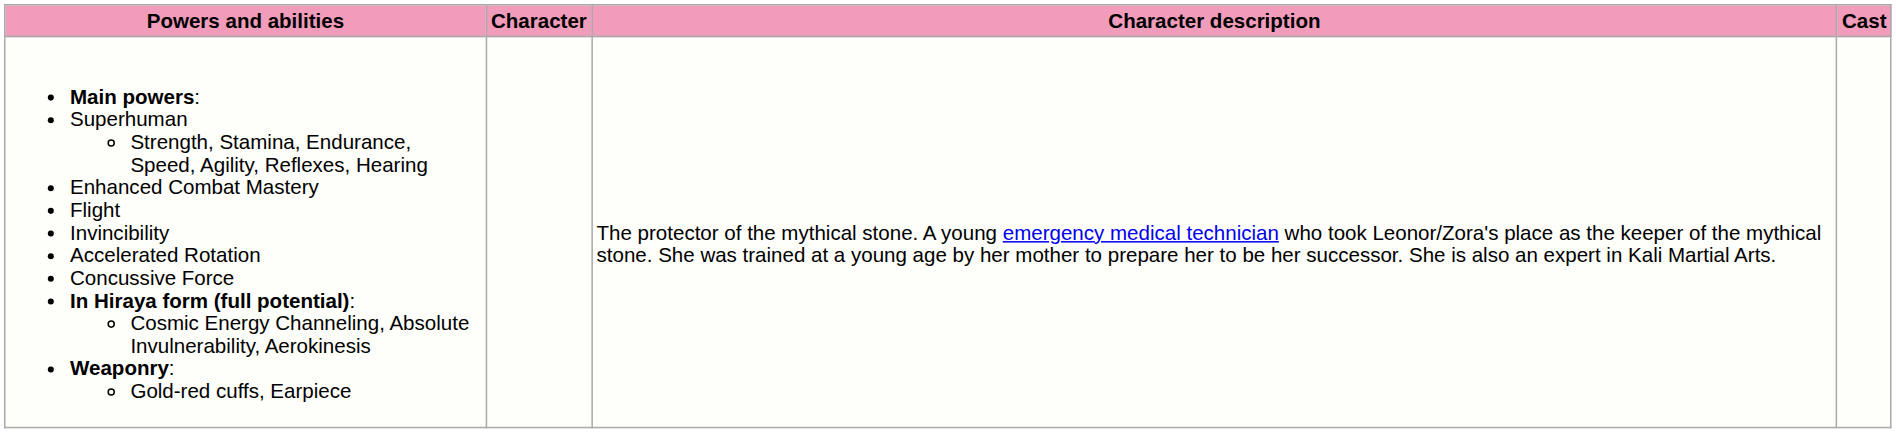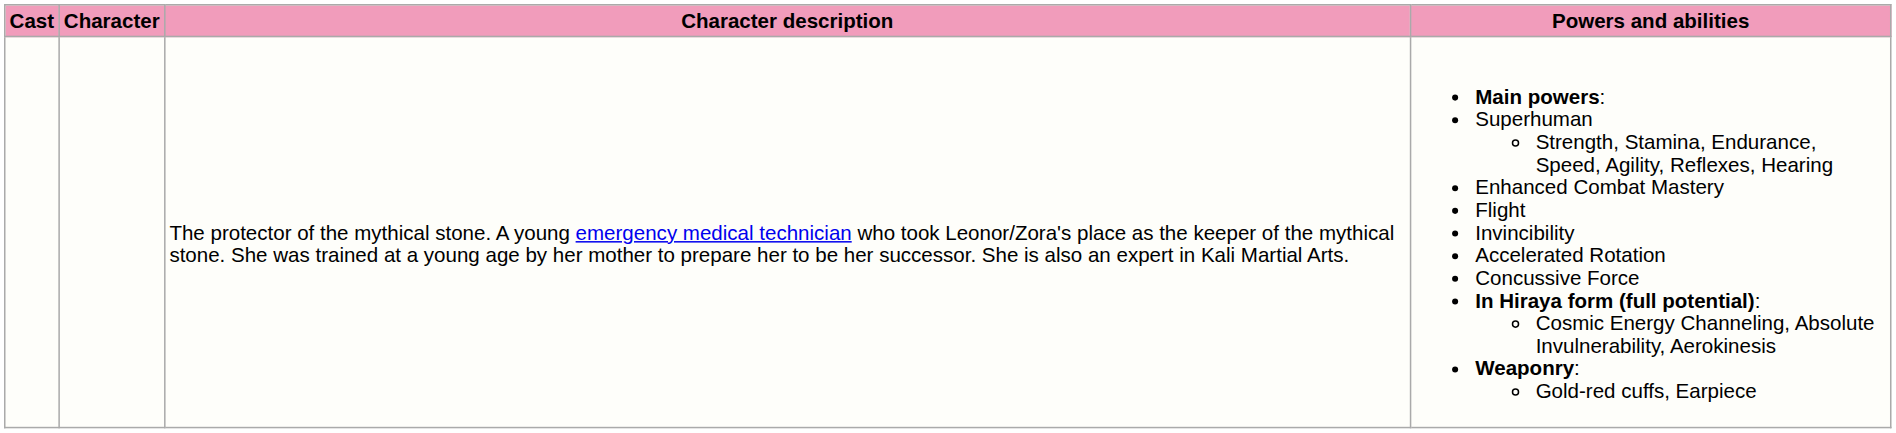columns swapped: (1864, 21) <-> (245, 21)
